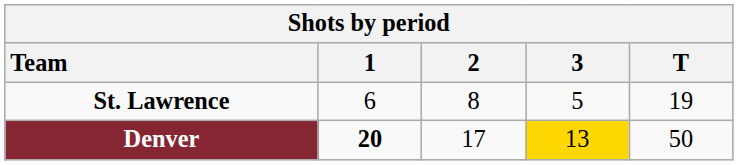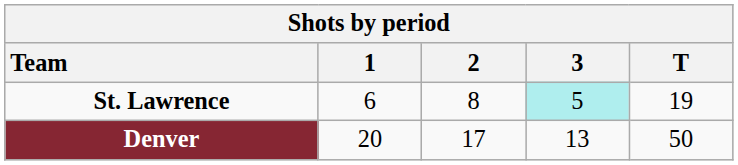(577, 100) no background -> (577, 100) paleturquoise background
(370, 139) bold -> (370, 139) normal
(577, 139) gold background -> (577, 139) no background
